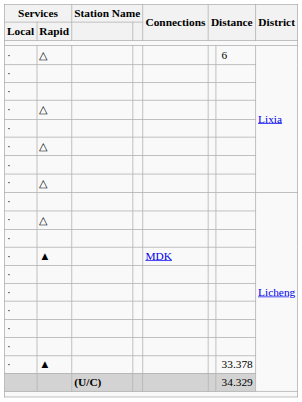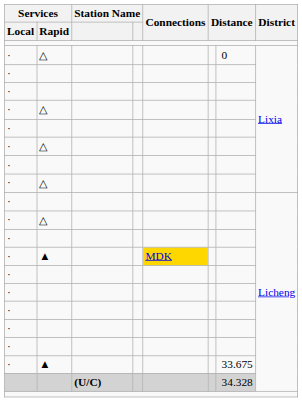(223, 55) 6 -> (223, 55) 0
(159, 256) no background -> (159, 256) gold background
(236, 364) 33.378 -> (236, 364) 33.675
(236, 382) 34.329 -> (236, 382) 34.328
